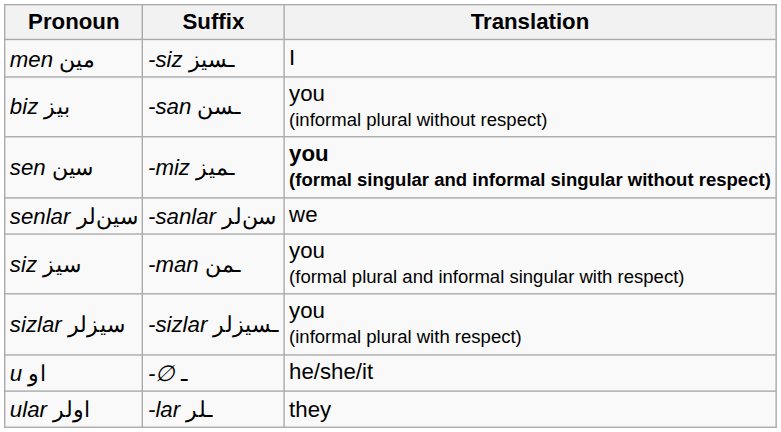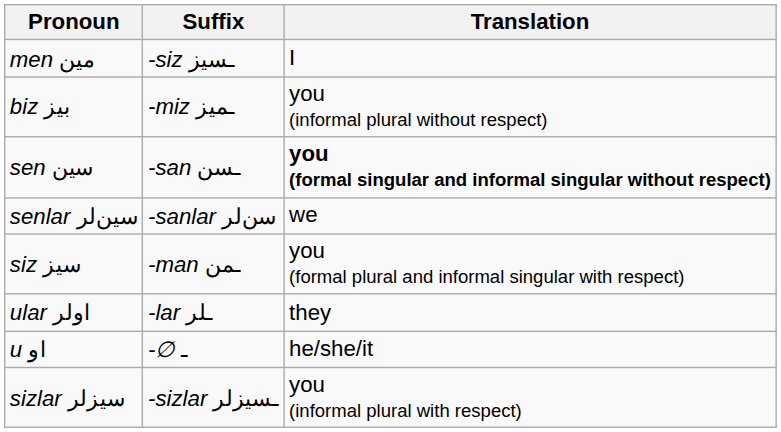(194, 107) -san ـسن -> (192, 107) -miz ـمیز
(192, 167) -miz ـمیز -> (194, 167) -san ـسن
rows swapped: (67, 324) <-> (50, 409)
